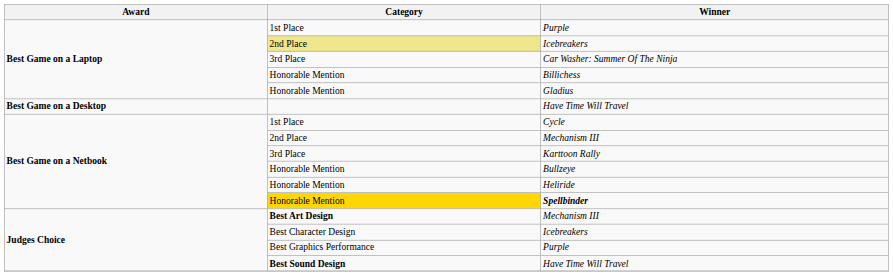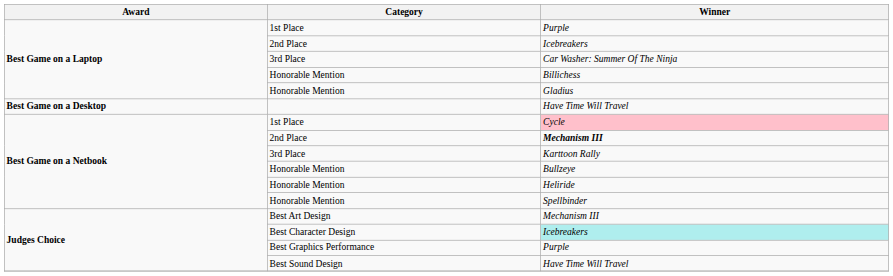(288, 43) khaki background -> (288, 43) no background
(554, 121) no background -> (554, 121) pink background
(571, 137) normal -> (573, 137) bold
(307, 200) gold background -> (307, 200) no background
(566, 200) bold -> (565, 200) normal
(301, 216) bold -> (300, 216) normal
(565, 231) no background -> (565, 231) paleturquoise background
(307, 263) bold -> (306, 263) normal
